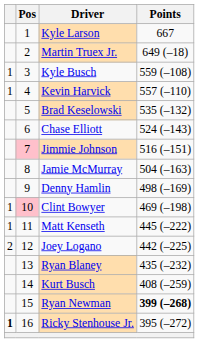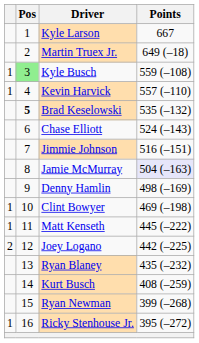(27, 72) no background -> (27, 72) lightgreen background
(27, 110) normal -> (27, 110) bold
(27, 149) pink background -> (27, 149) no background
(165, 168) no background -> (165, 168) lavender background
(27, 207) pink background -> (27, 207) no background
(165, 303) bold -> (165, 303) normal
(10, 323) bold -> (10, 323) normal
